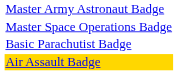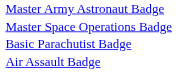(53, 62) gold background -> (53, 62) no background
